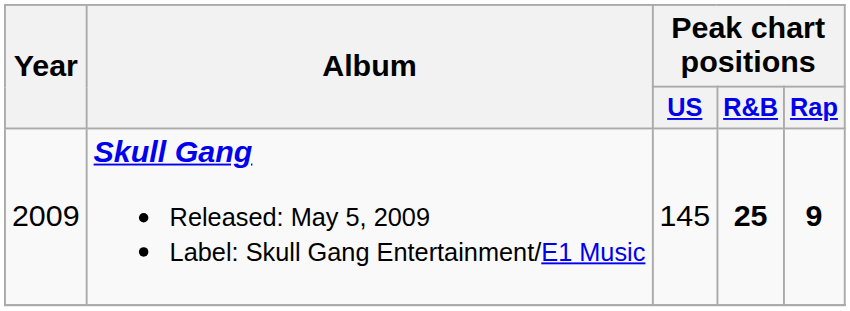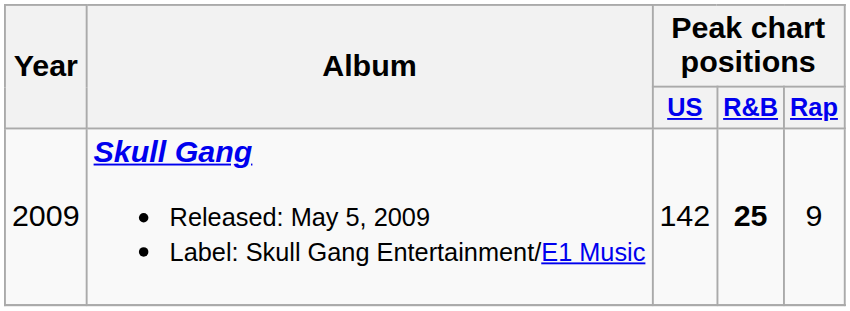(685, 216) 145 -> (685, 216) 142
(814, 216) bold -> (814, 216) normal
